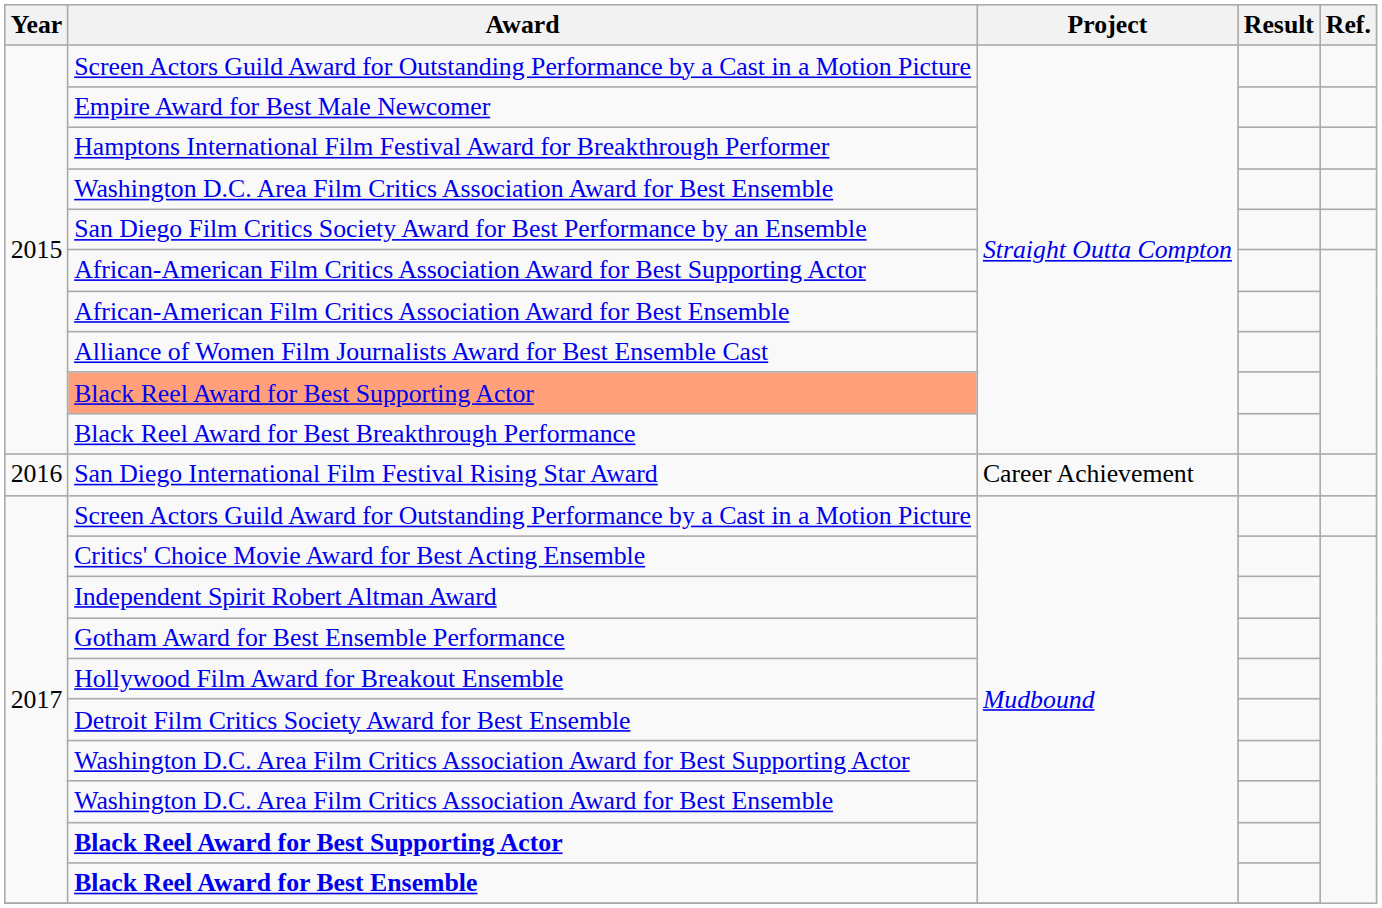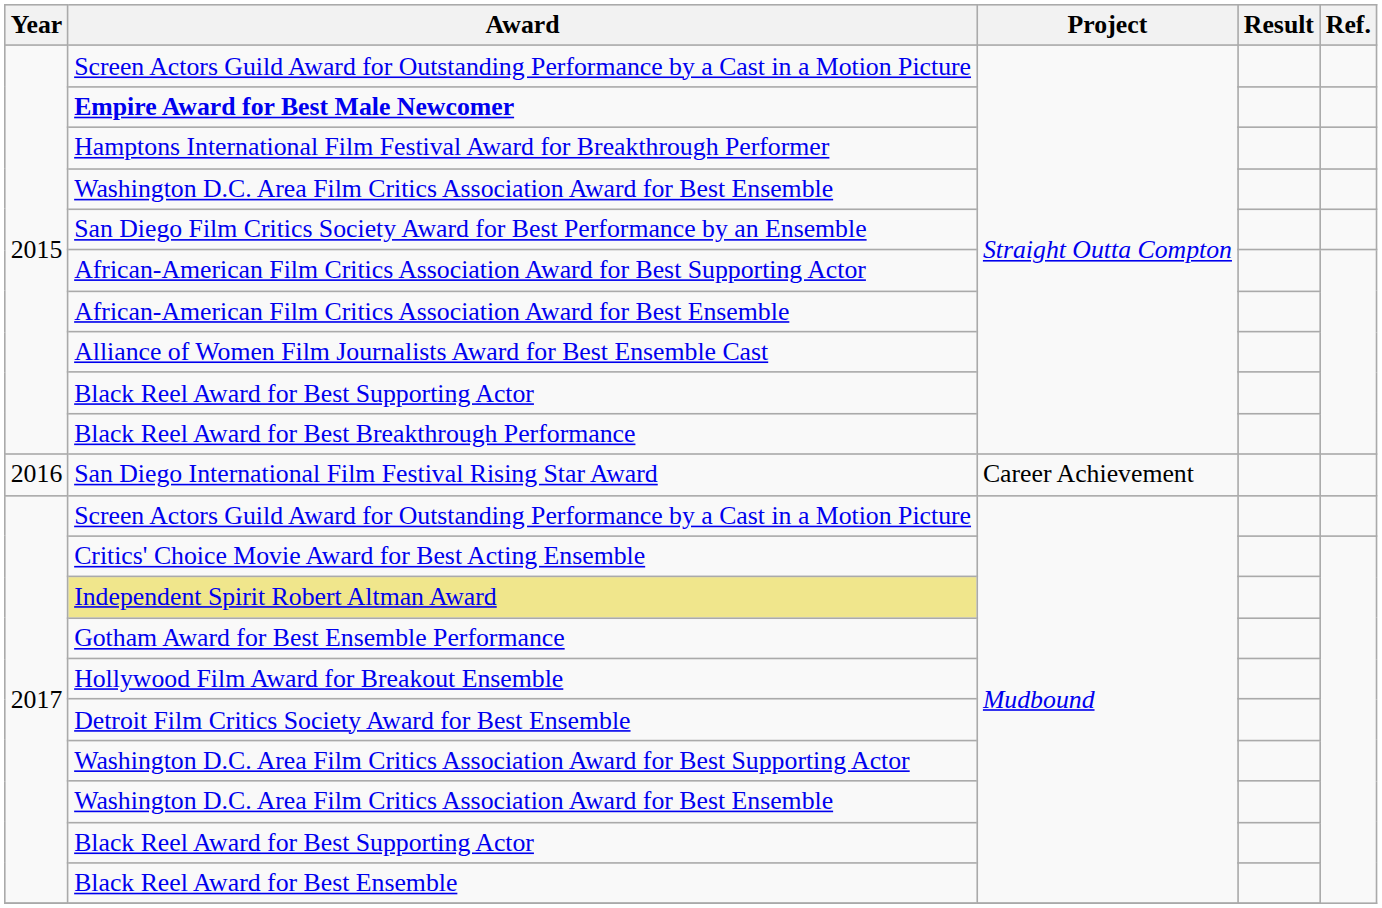(282, 106) normal -> (294, 106) bold
(304, 392) lightsalmon background -> (304, 392) no background
(285, 596) no background -> (285, 596) khaki background
(318, 842) bold -> (304, 842) normal
(276, 882) bold -> (266, 882) normal
